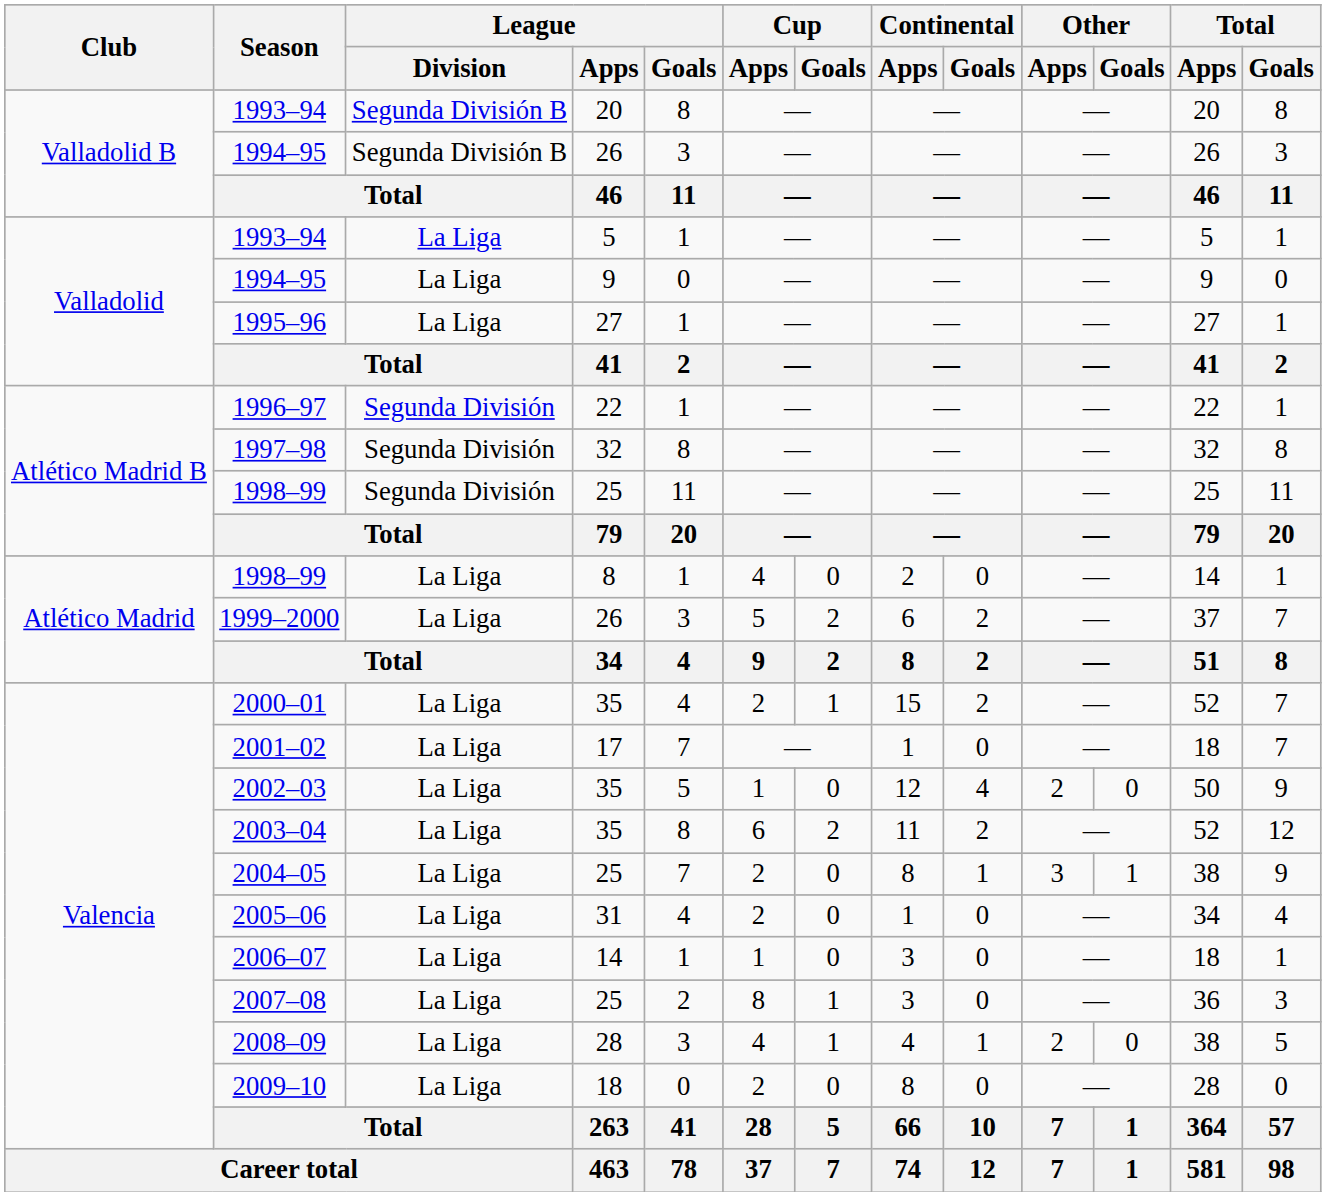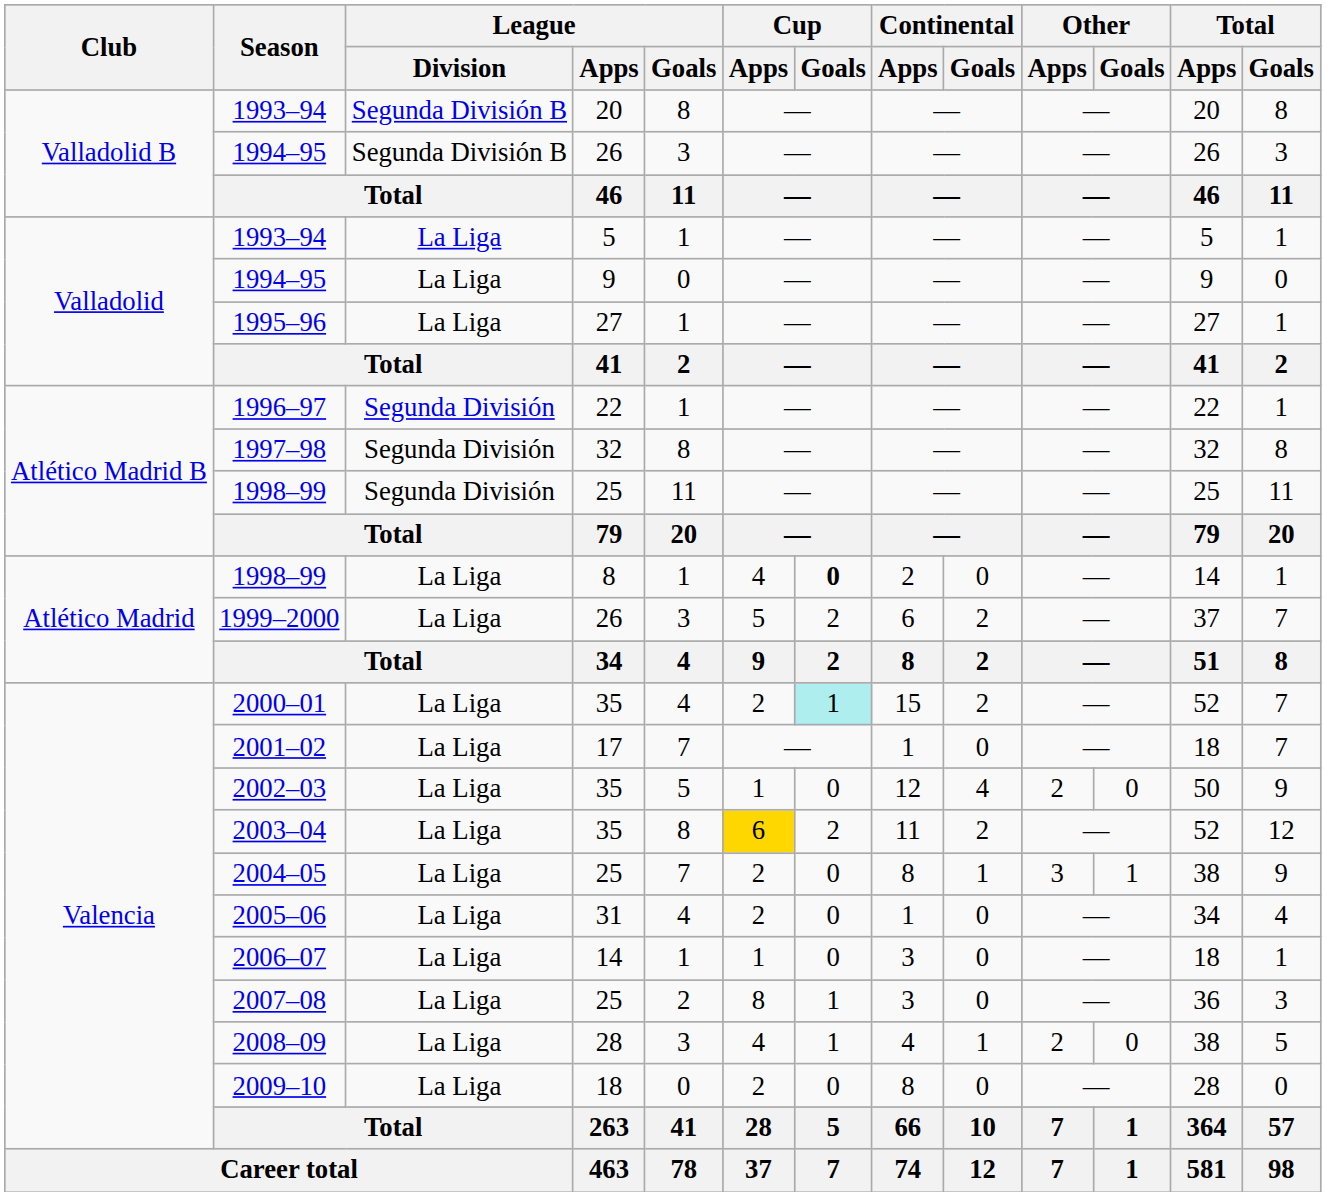(833, 576) normal -> (833, 576) bold
(833, 703) no background -> (833, 703) paleturquoise background
(758, 830) no background -> (758, 830) gold background
